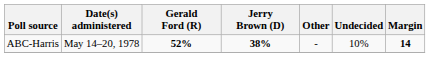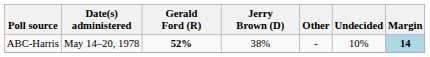(260, 43) bold -> (260, 43) normal
(405, 43) no background -> (405, 43) lightblue background
